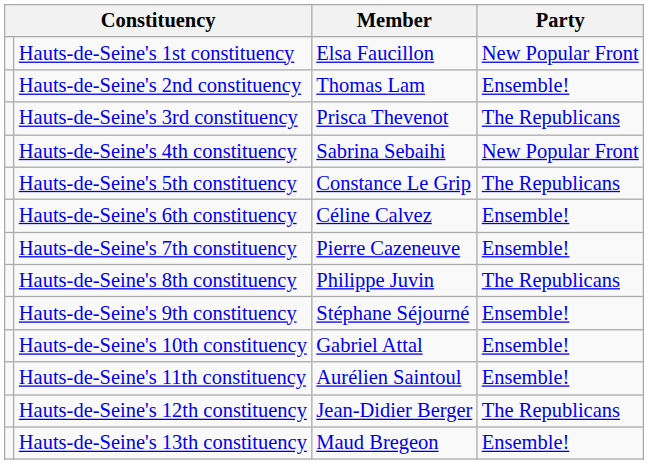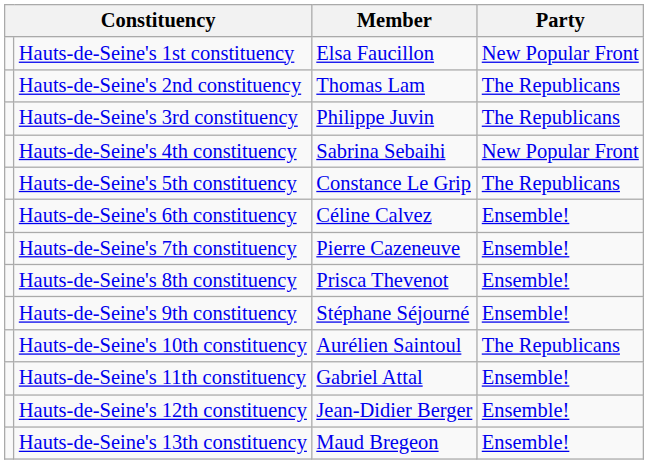(526, 85) Ensemble! -> (551, 85) The Republicans
(382, 118) Prisca Thevenot -> (375, 118) Philippe Juvin
(375, 280) Philippe Juvin -> (382, 280) Prisca Thevenot
(551, 280) The Republicans -> (526, 280) Ensemble!
(370, 345) Gabriel Attal -> (389, 345) Aurélien Saintoul
(526, 345) Ensemble! -> (551, 345) The Republicans
(389, 378) Aurélien Saintoul -> (370, 378) Gabriel Attal
(551, 410) The Republicans -> (526, 410) Ensemble!
